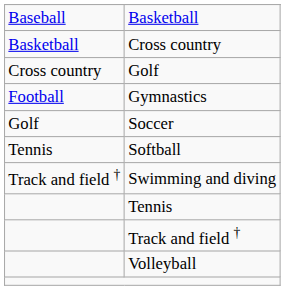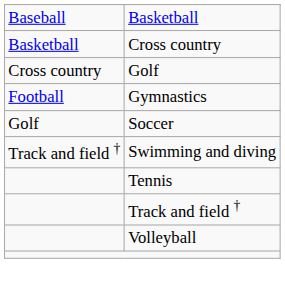- row: (155, 149)
